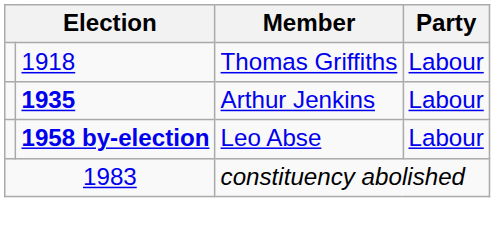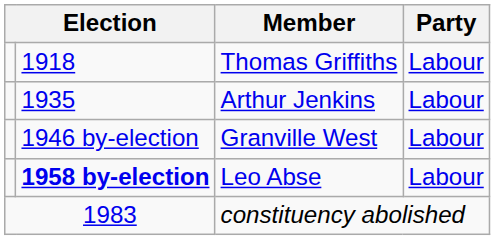(48, 100) bold -> (48, 100) normal
+ row: (299, 138)
